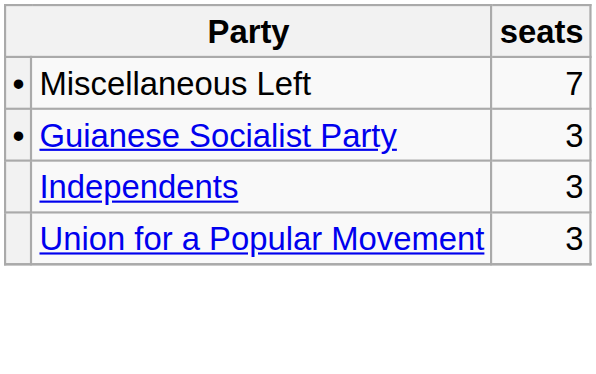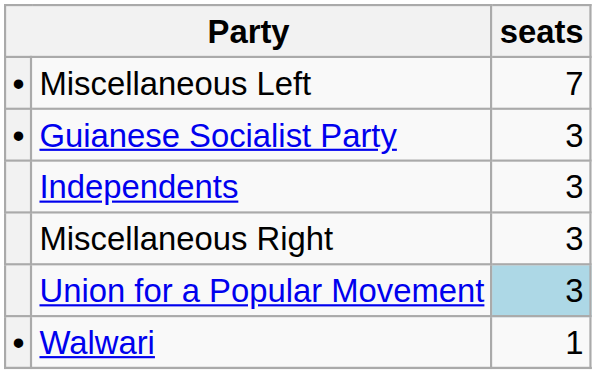+ row: (186, 239)
(574, 239) no background -> (574, 291) lightblue background
+ row: (97, 343)
